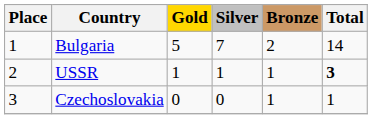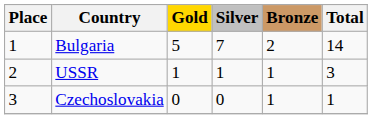(331, 72) bold -> (331, 72) normal
